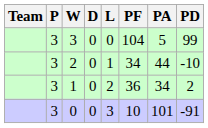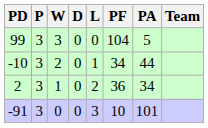columns swapped: (25, 16) <-> (190, 16)
